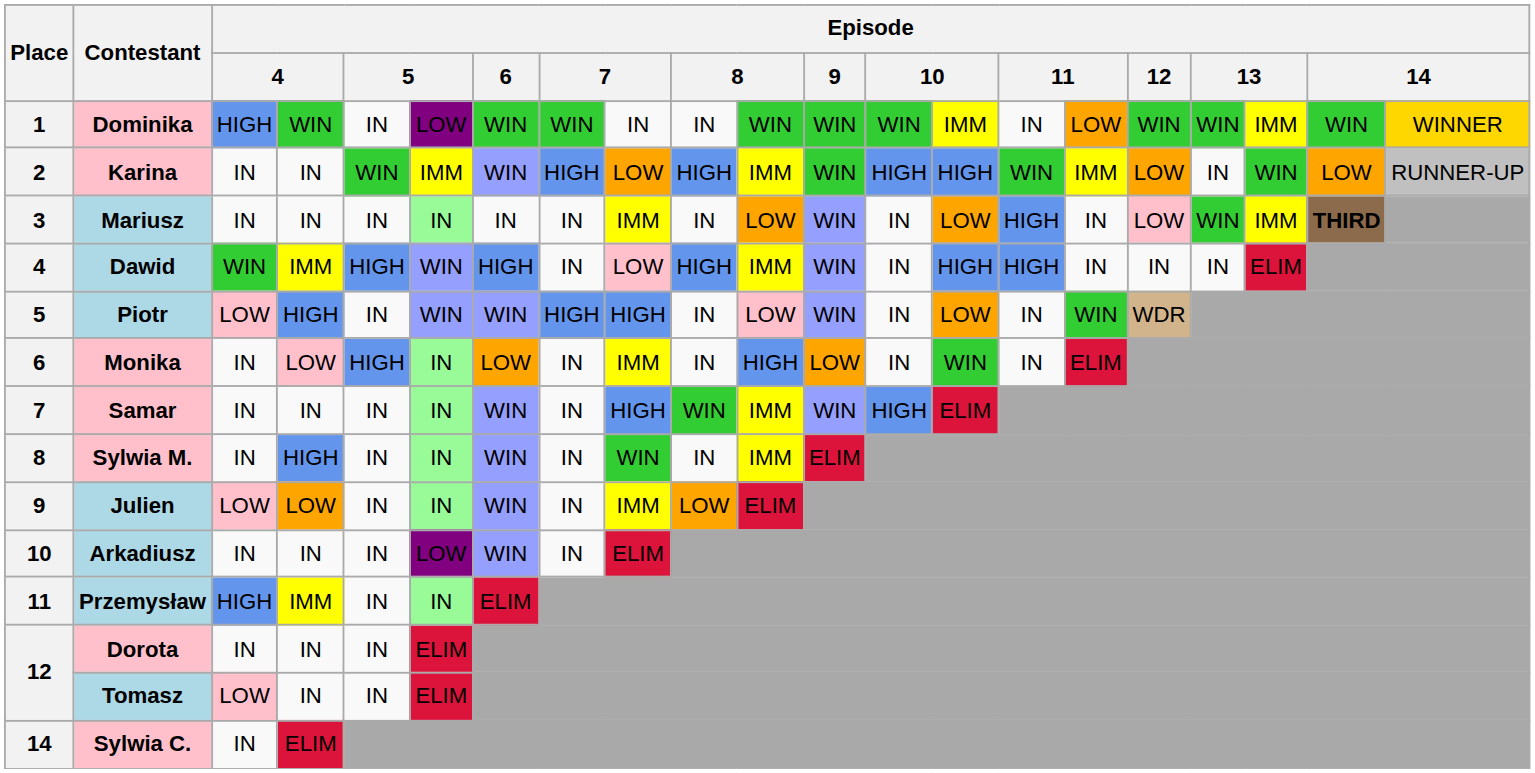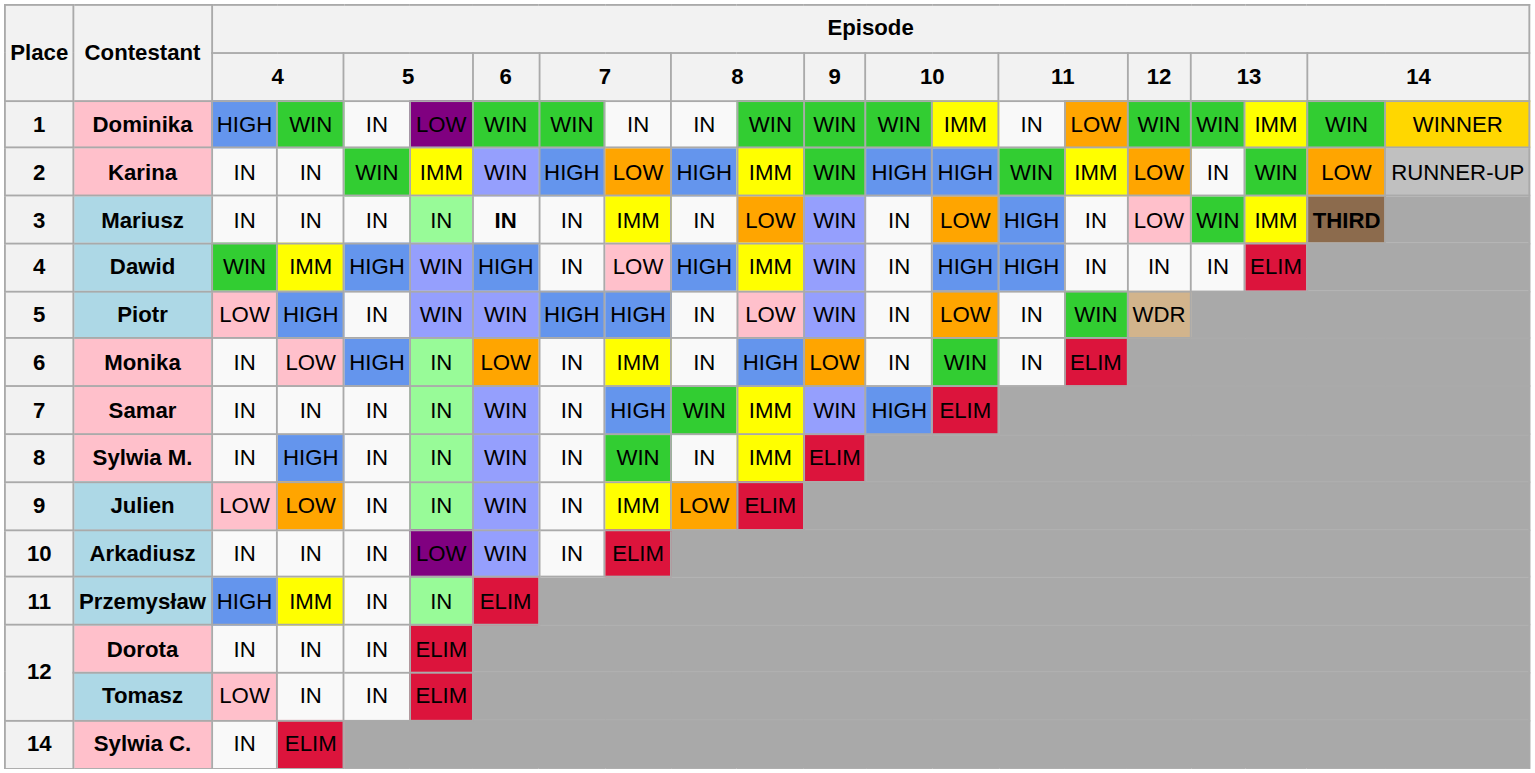(506, 220) normal -> (506, 220) bold
